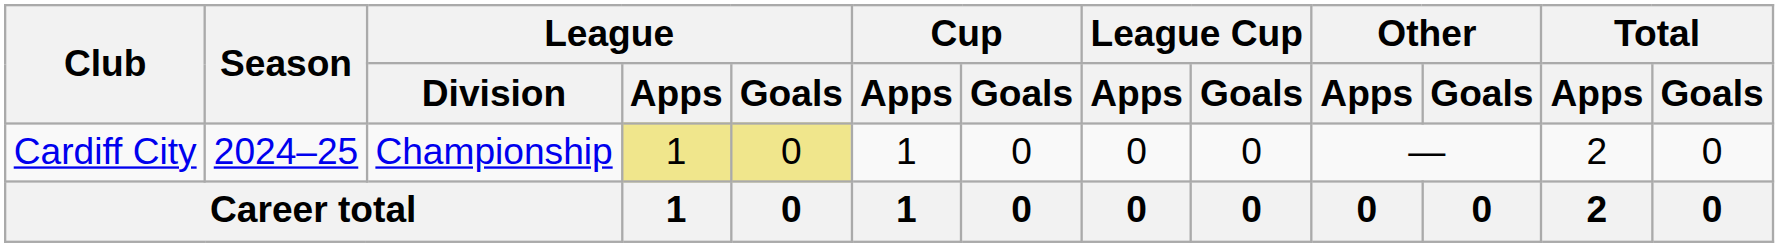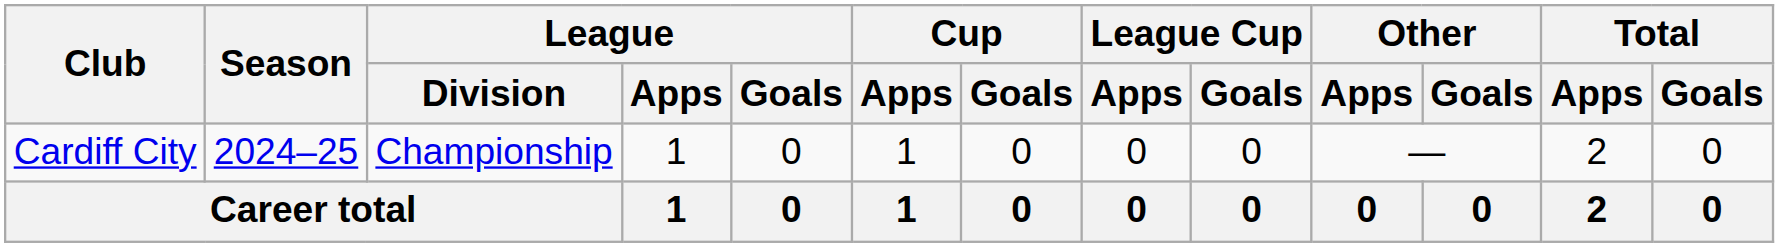(676, 151) khaki background -> (676, 151) no background
(791, 151) khaki background -> (791, 151) no background
